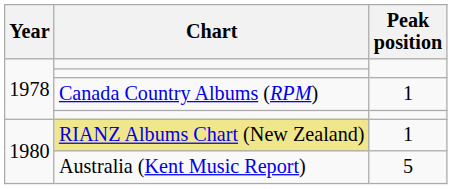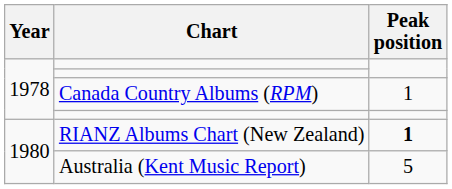(212, 134) khaki background -> (212, 134) no background
(408, 134) normal -> (408, 134) bold
